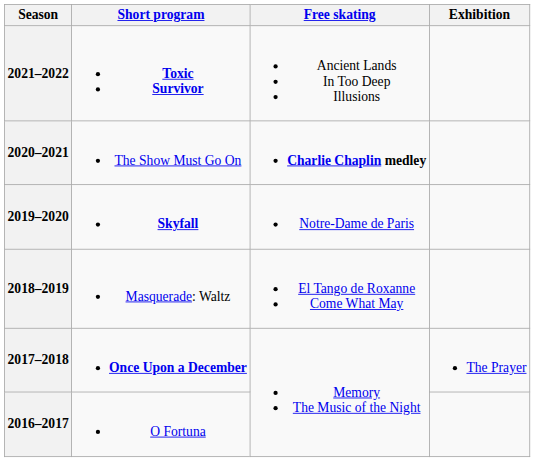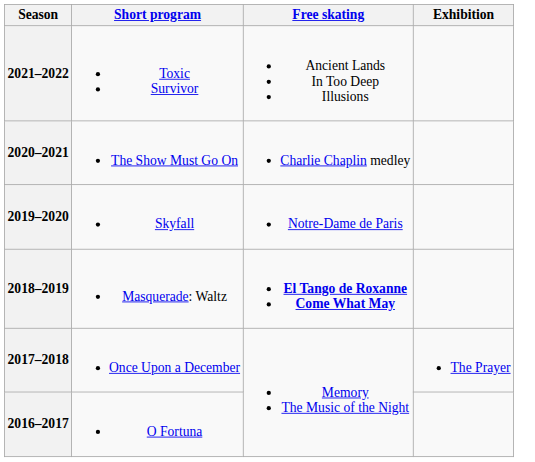(161, 81) bold -> (158, 81) normal
(340, 160) bold -> (328, 160) normal
(161, 224) bold -> (158, 224) normal
(340, 296) normal -> (328, 296) bold
(161, 368) bold -> (158, 368) normal
